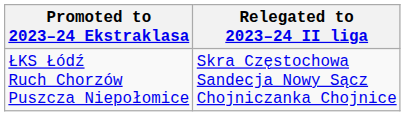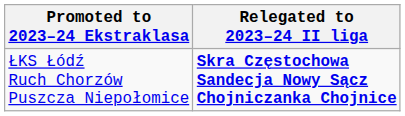(297, 80) normal -> (297, 80) bold
